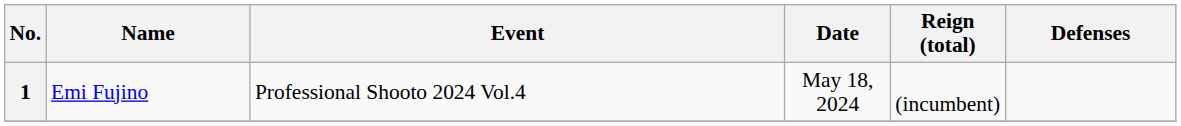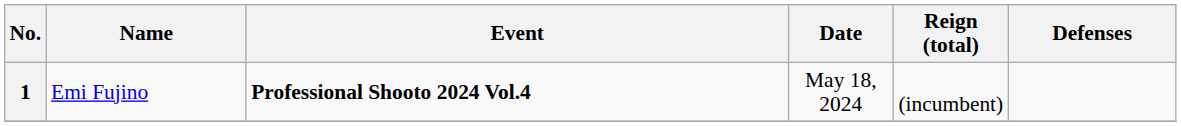(390, 91) normal -> (391, 91) bold
